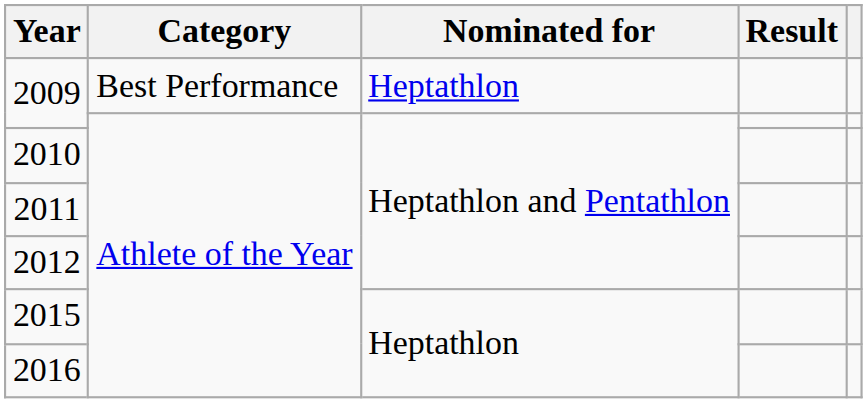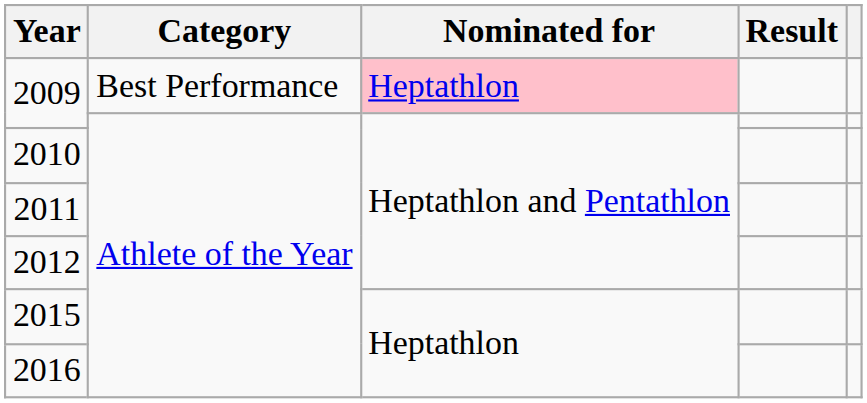(444, 85) no background -> (444, 85) pink background
